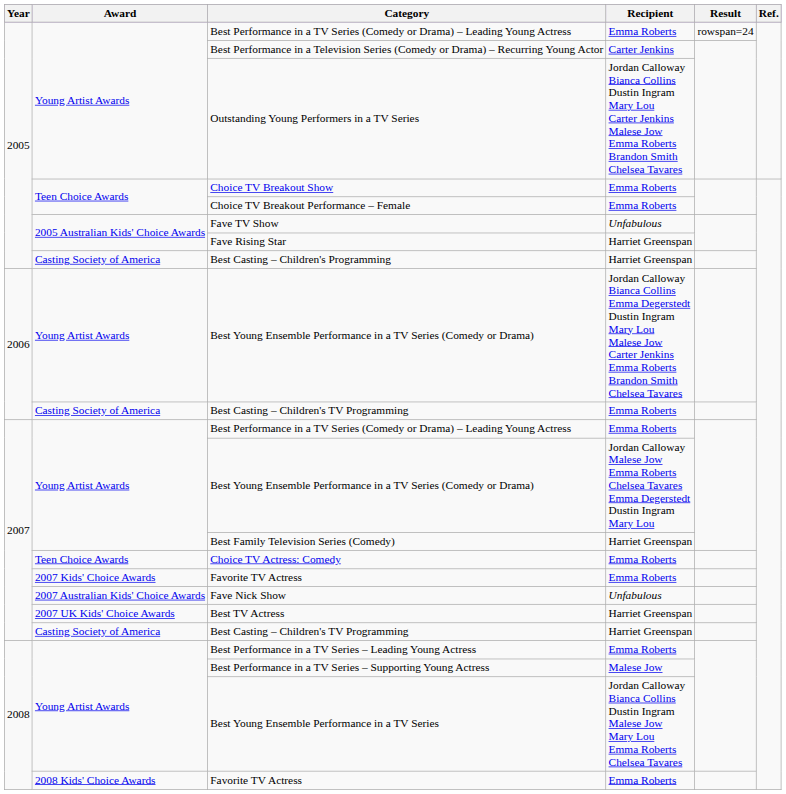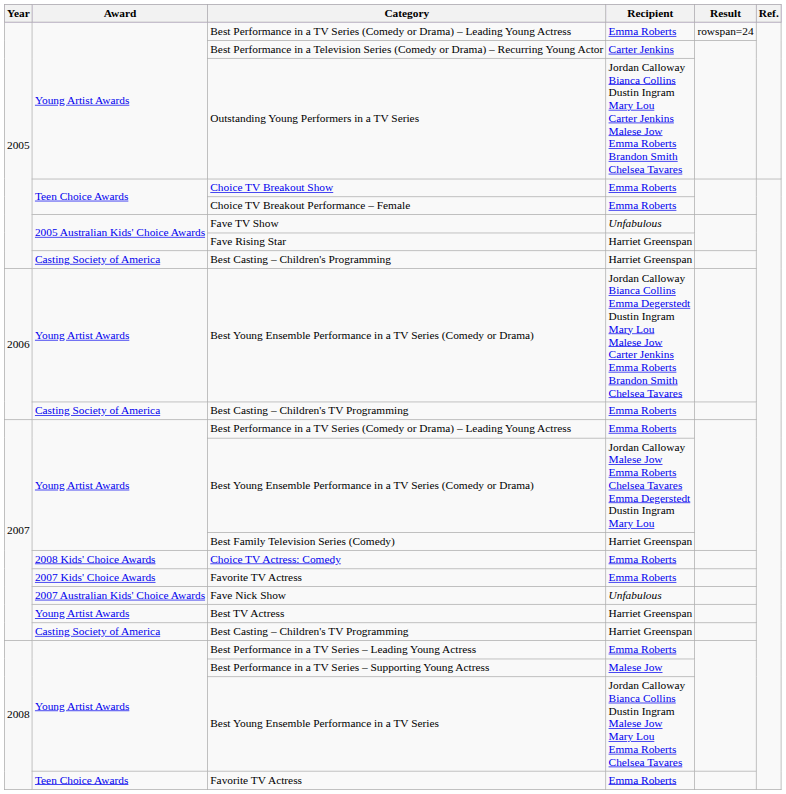(82, 559) Teen Choice Awards -> (95, 559) 2008 Kids' Choice Awards
(105, 613) 2007 UK Kids' Choice Awards -> (82, 613) Young Artist Awards
(95, 780) 2008 Kids' Choice Awards -> (82, 780) Teen Choice Awards
